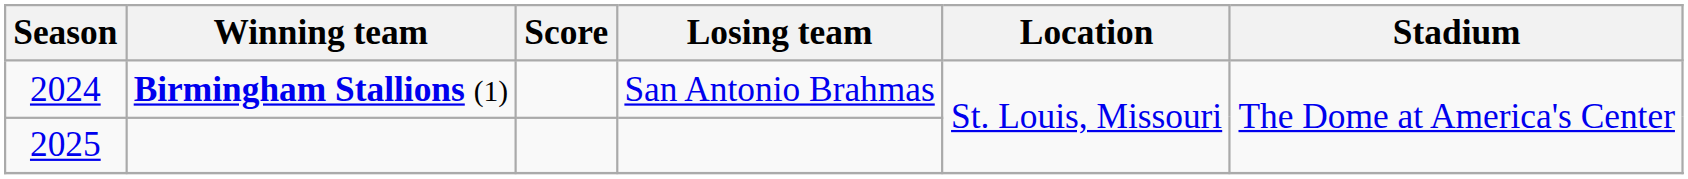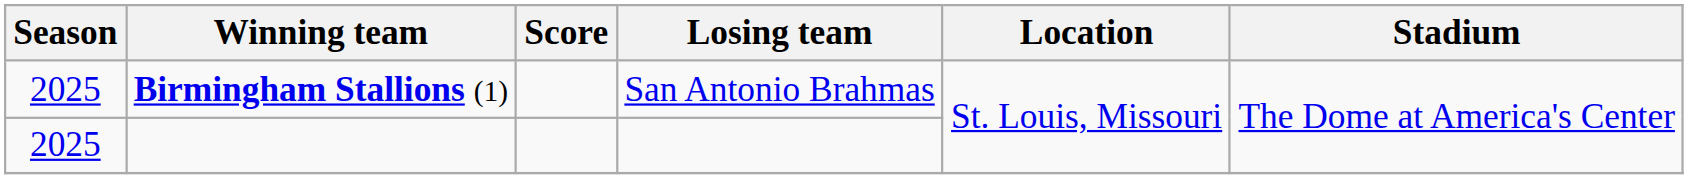(65, 88) 2024 -> (65, 88) 2025
